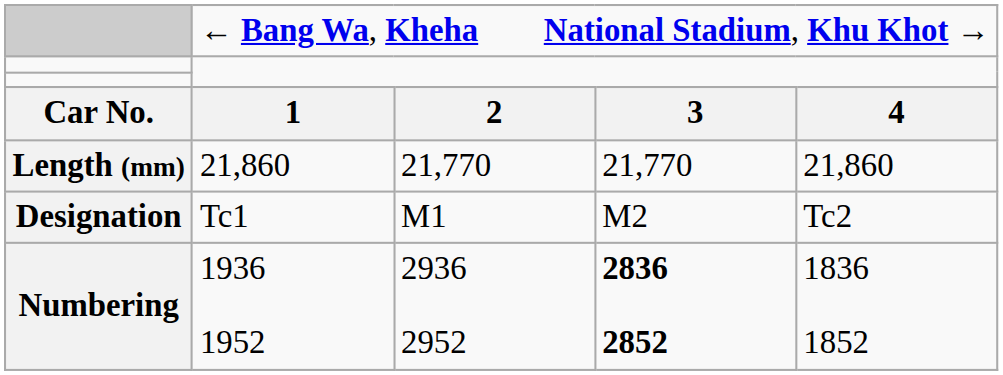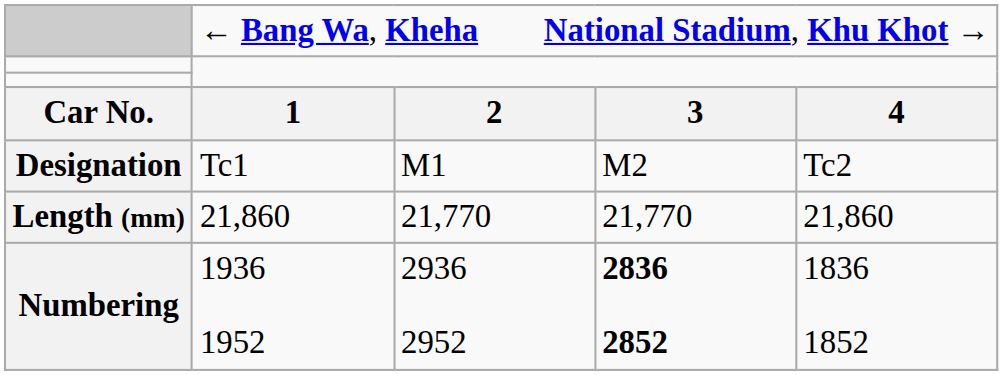rows swapped: (99, 216) <-> (99, 164)
